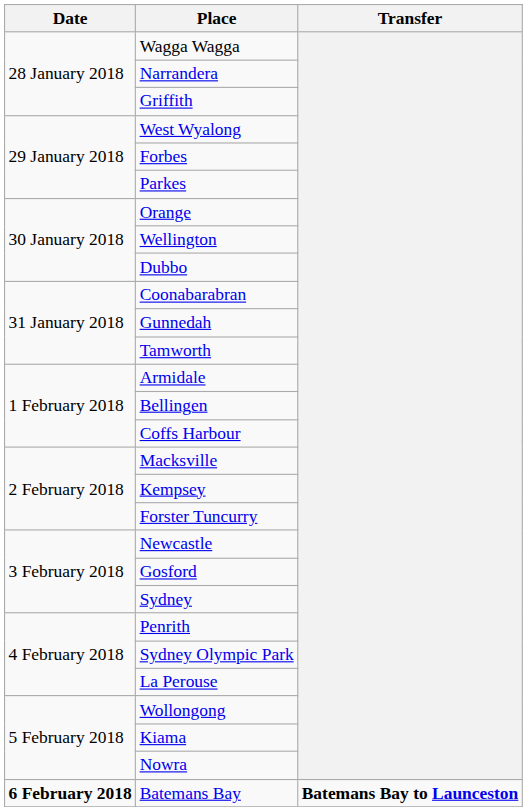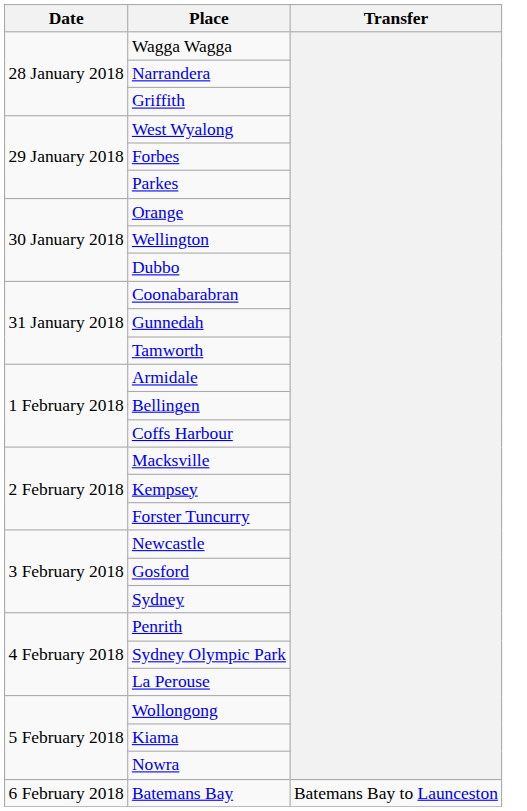(70, 792) bold -> (66, 792) normal
(410, 792) bold -> (396, 792) normal
